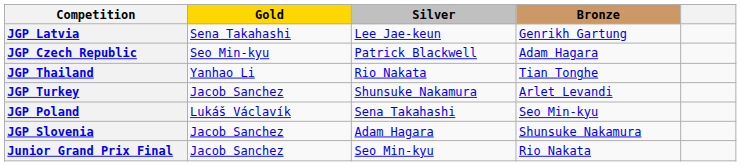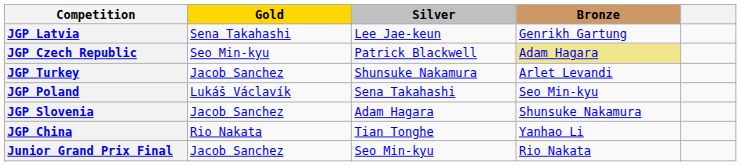(559, 53) no background -> (559, 53) khaki background
- row: (51, 73)
+ row: (40, 131)
